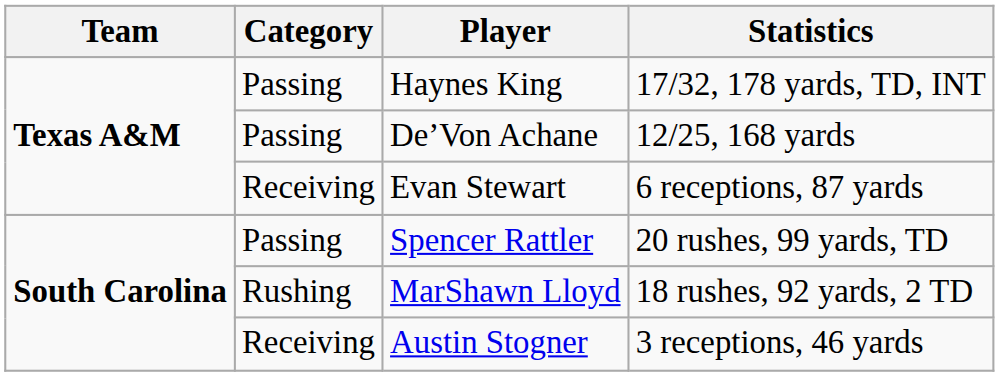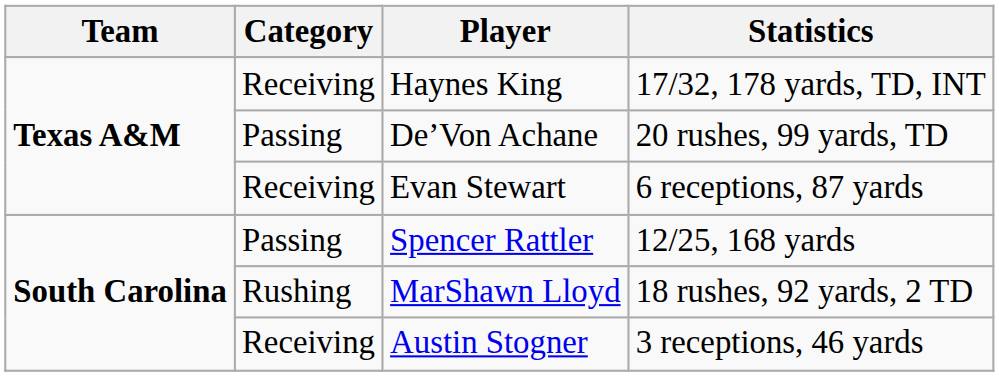(292, 83) Passing -> (308, 83) Receiving
(745, 135) 12/25, 168 yards -> (792, 135) 20 rushes, 99 yards, TD
(792, 239) 20 rushes, 99 yards, TD -> (745, 239) 12/25, 168 yards
